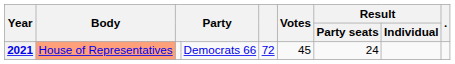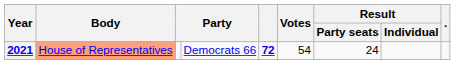(268, 51) normal -> (268, 51) bold
(304, 51) 45 -> (304, 51) 54
